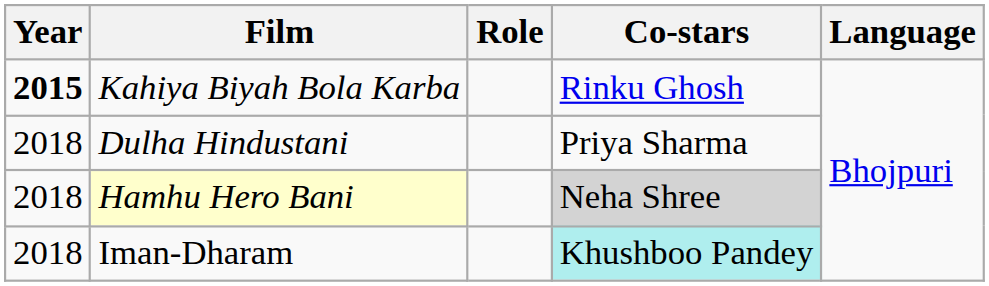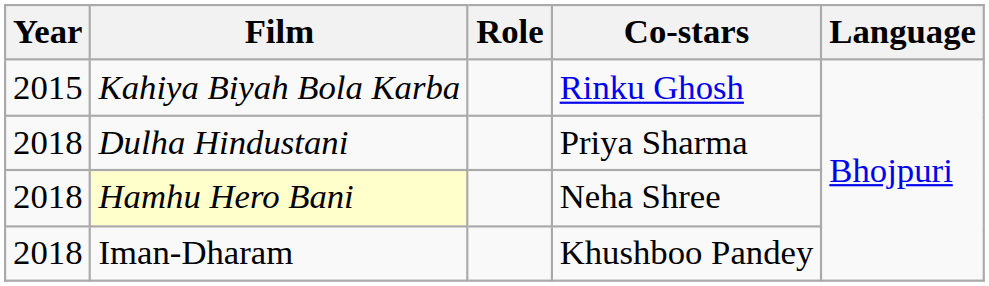(48, 87) bold -> (48, 87) normal
(640, 197) lightgrey background -> (640, 197) no background
(687, 252) paleturquoise background -> (687, 252) no background
